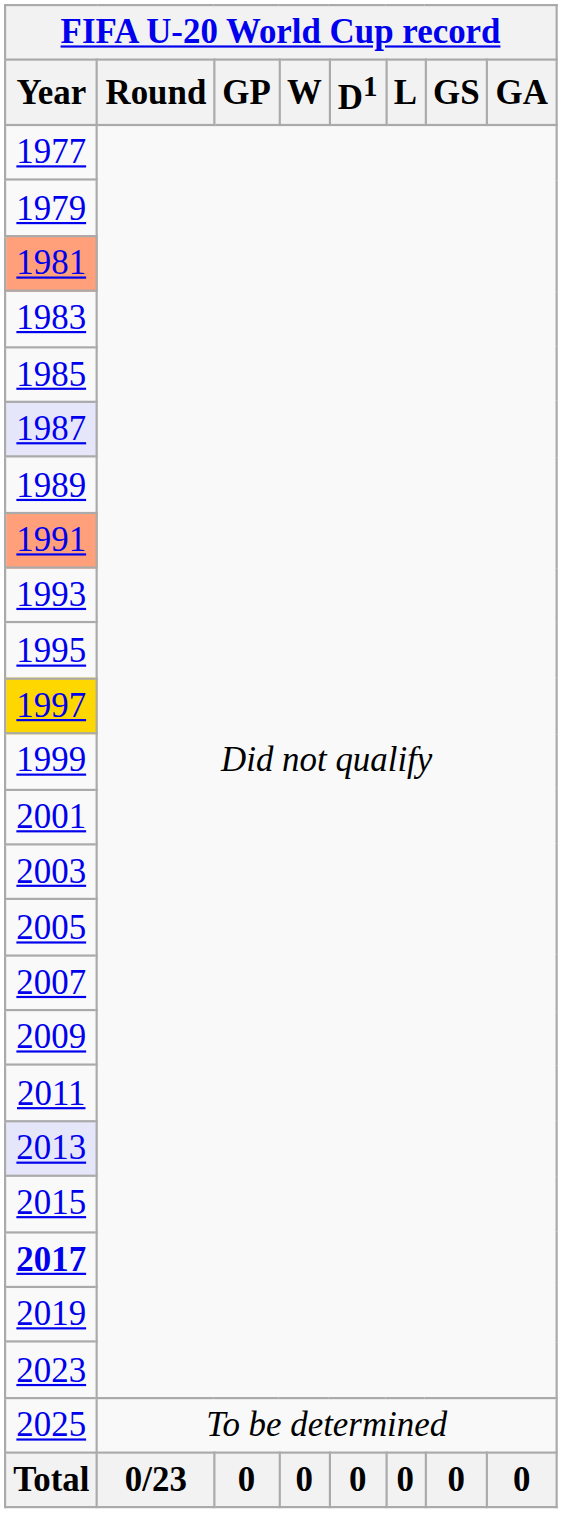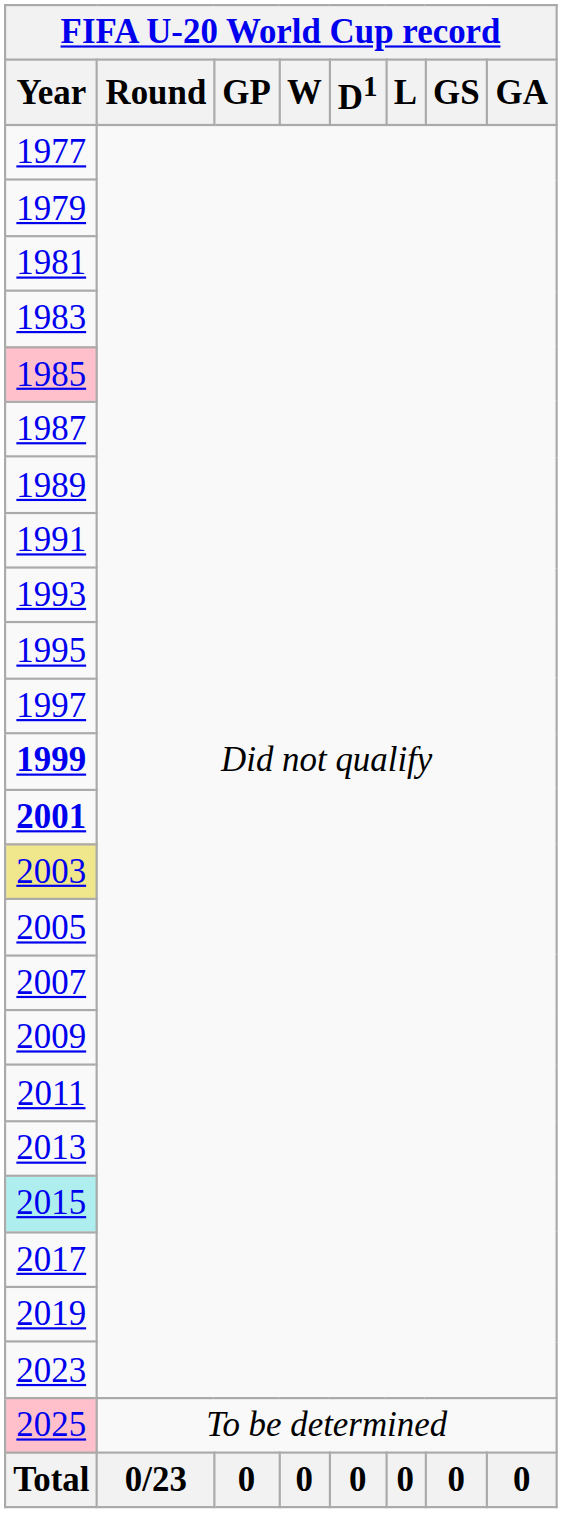(51, 262) lightsalmon background -> (51, 262) no background
(51, 373) no background -> (51, 373) pink background
(51, 428) lavender background -> (51, 428) no background
(51, 539) lightsalmon background -> (51, 539) no background
(51, 705) gold background -> (51, 705) no background
(51, 760) normal -> (51, 760) bold
(51, 816) normal -> (51, 816) bold
(51, 871) no background -> (51, 871) khaki background
(51, 1147) lavender background -> (51, 1147) no background
(51, 1203) no background -> (51, 1203) paleturquoise background
(51, 1258) bold -> (51, 1258) normal
(51, 1424) no background -> (51, 1424) pink background
